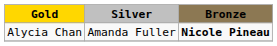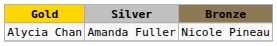(226, 32) bold -> (226, 32) normal
